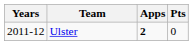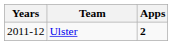- column: (178, 13)
